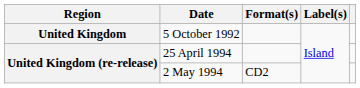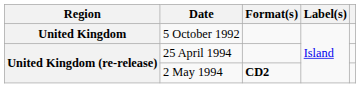(257, 72) normal -> (257, 72) bold
